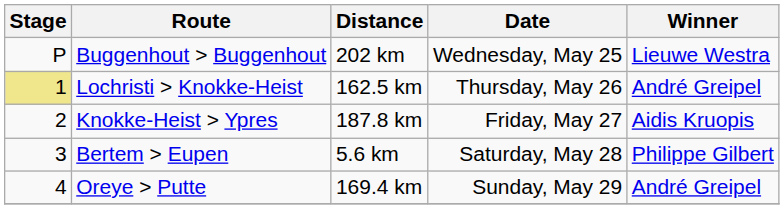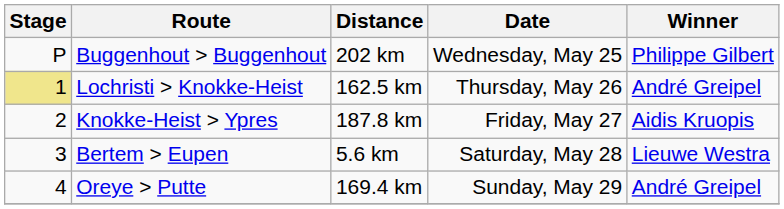(701, 54) Lieuwe Westra -> (703, 54) Philippe Gilbert
(703, 154) Philippe Gilbert -> (701, 154) Lieuwe Westra
